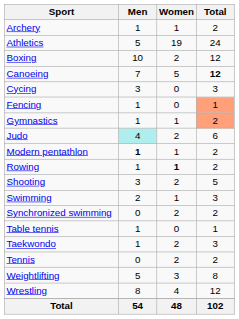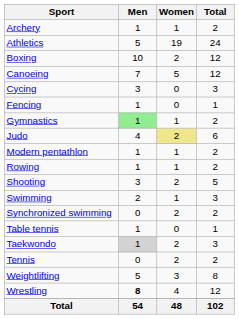(215, 74) bold -> (215, 74) normal
(215, 105) lightsalmon background -> (215, 105) no background
(138, 120) no background -> (138, 120) lightgreen background
(215, 120) lightsalmon background -> (215, 120) no background
(138, 136) paleturquoise background -> (138, 136) no background
(176, 136) no background -> (176, 136) khaki background
(138, 151) bold -> (138, 151) normal
(176, 167) bold -> (176, 167) normal
(138, 244) no background -> (138, 244) lightgrey background
(138, 290) normal -> (138, 290) bold
